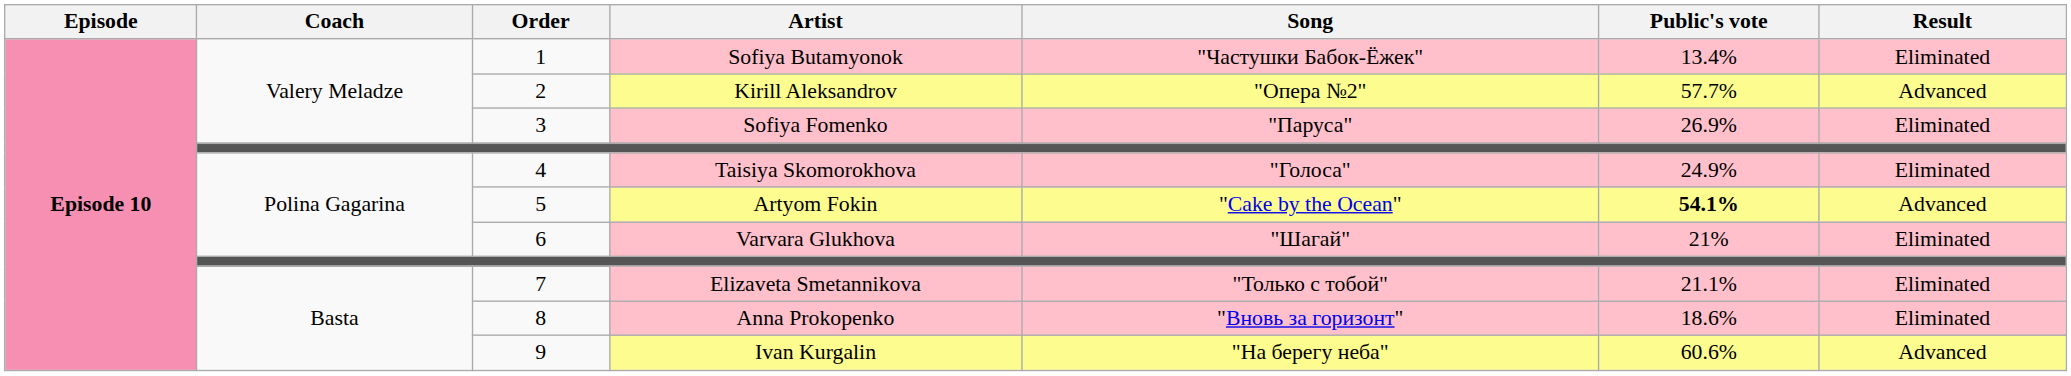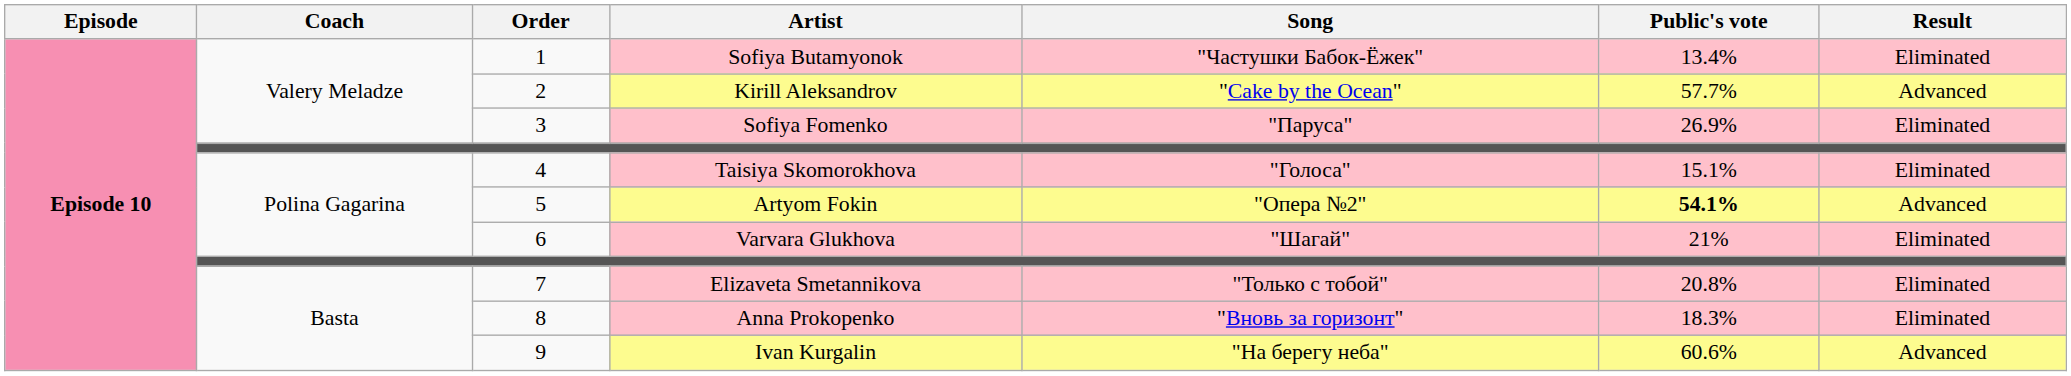(1310, 90) "Опера №2" -> (1310, 90) "Cake by the Ocean"
(1709, 169) 24.9% -> (1709, 169) 15.1%
(1310, 204) "Cake by the Ocean" -> (1310, 204) "Опера №2"
(1709, 283) 21.1% -> (1709, 283) 20.8%
(1709, 317) 18.6% -> (1709, 317) 18.3%
